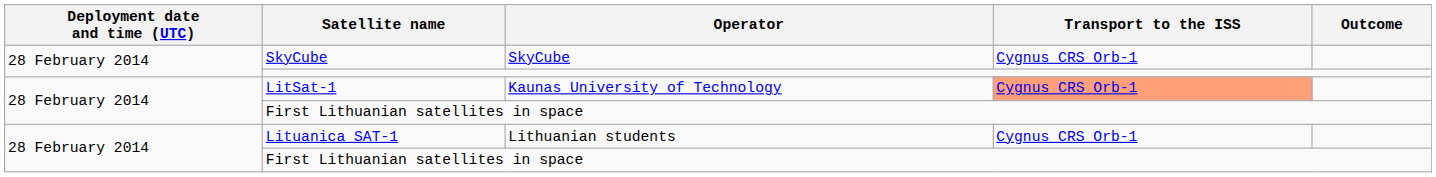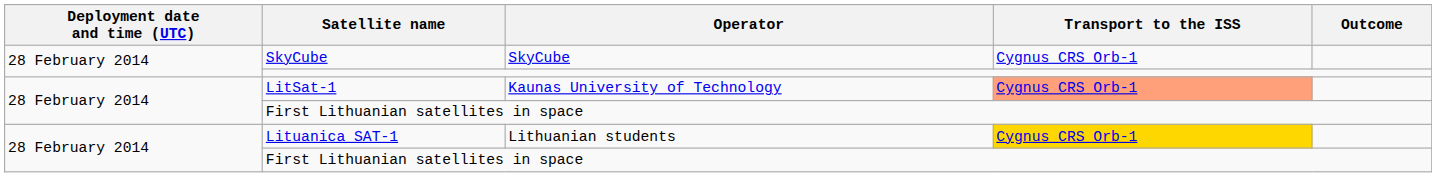(1067, 136) no background -> (1067, 136) gold background
